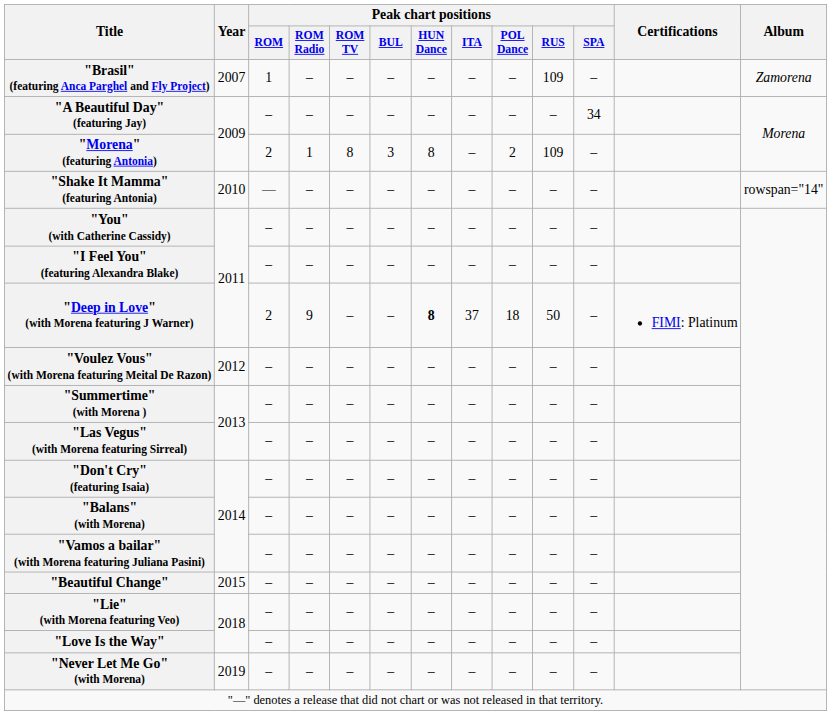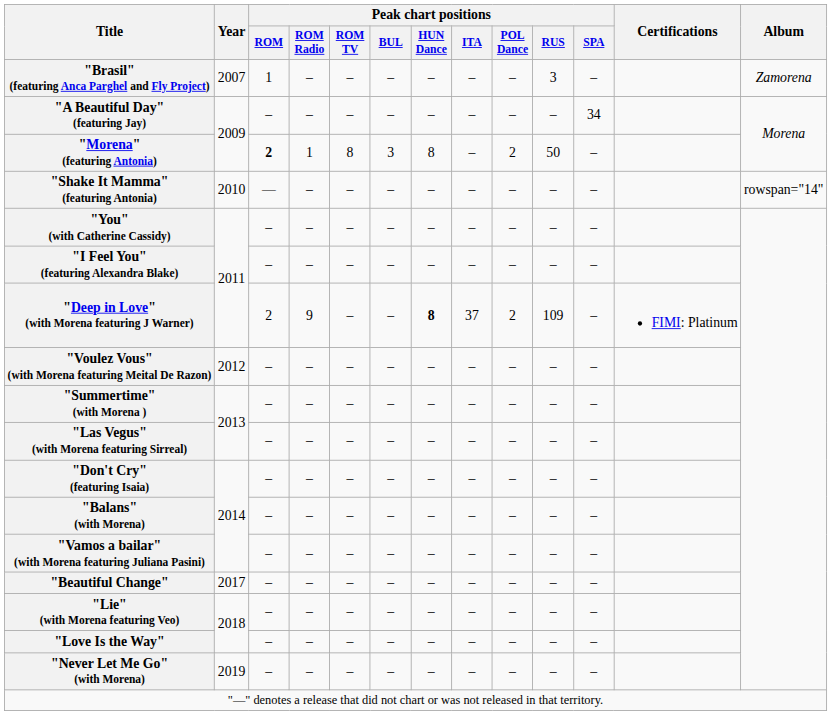(553, 78) 109 -> (553, 78) 3
(269, 152) normal -> (269, 152) bold
(553, 152) 109 -> (553, 152) 50
(513, 315) 18 -> (513, 315) 2
(553, 315) 50 -> (553, 315) 109
(232, 582) 2015 -> (232, 582) 2017
